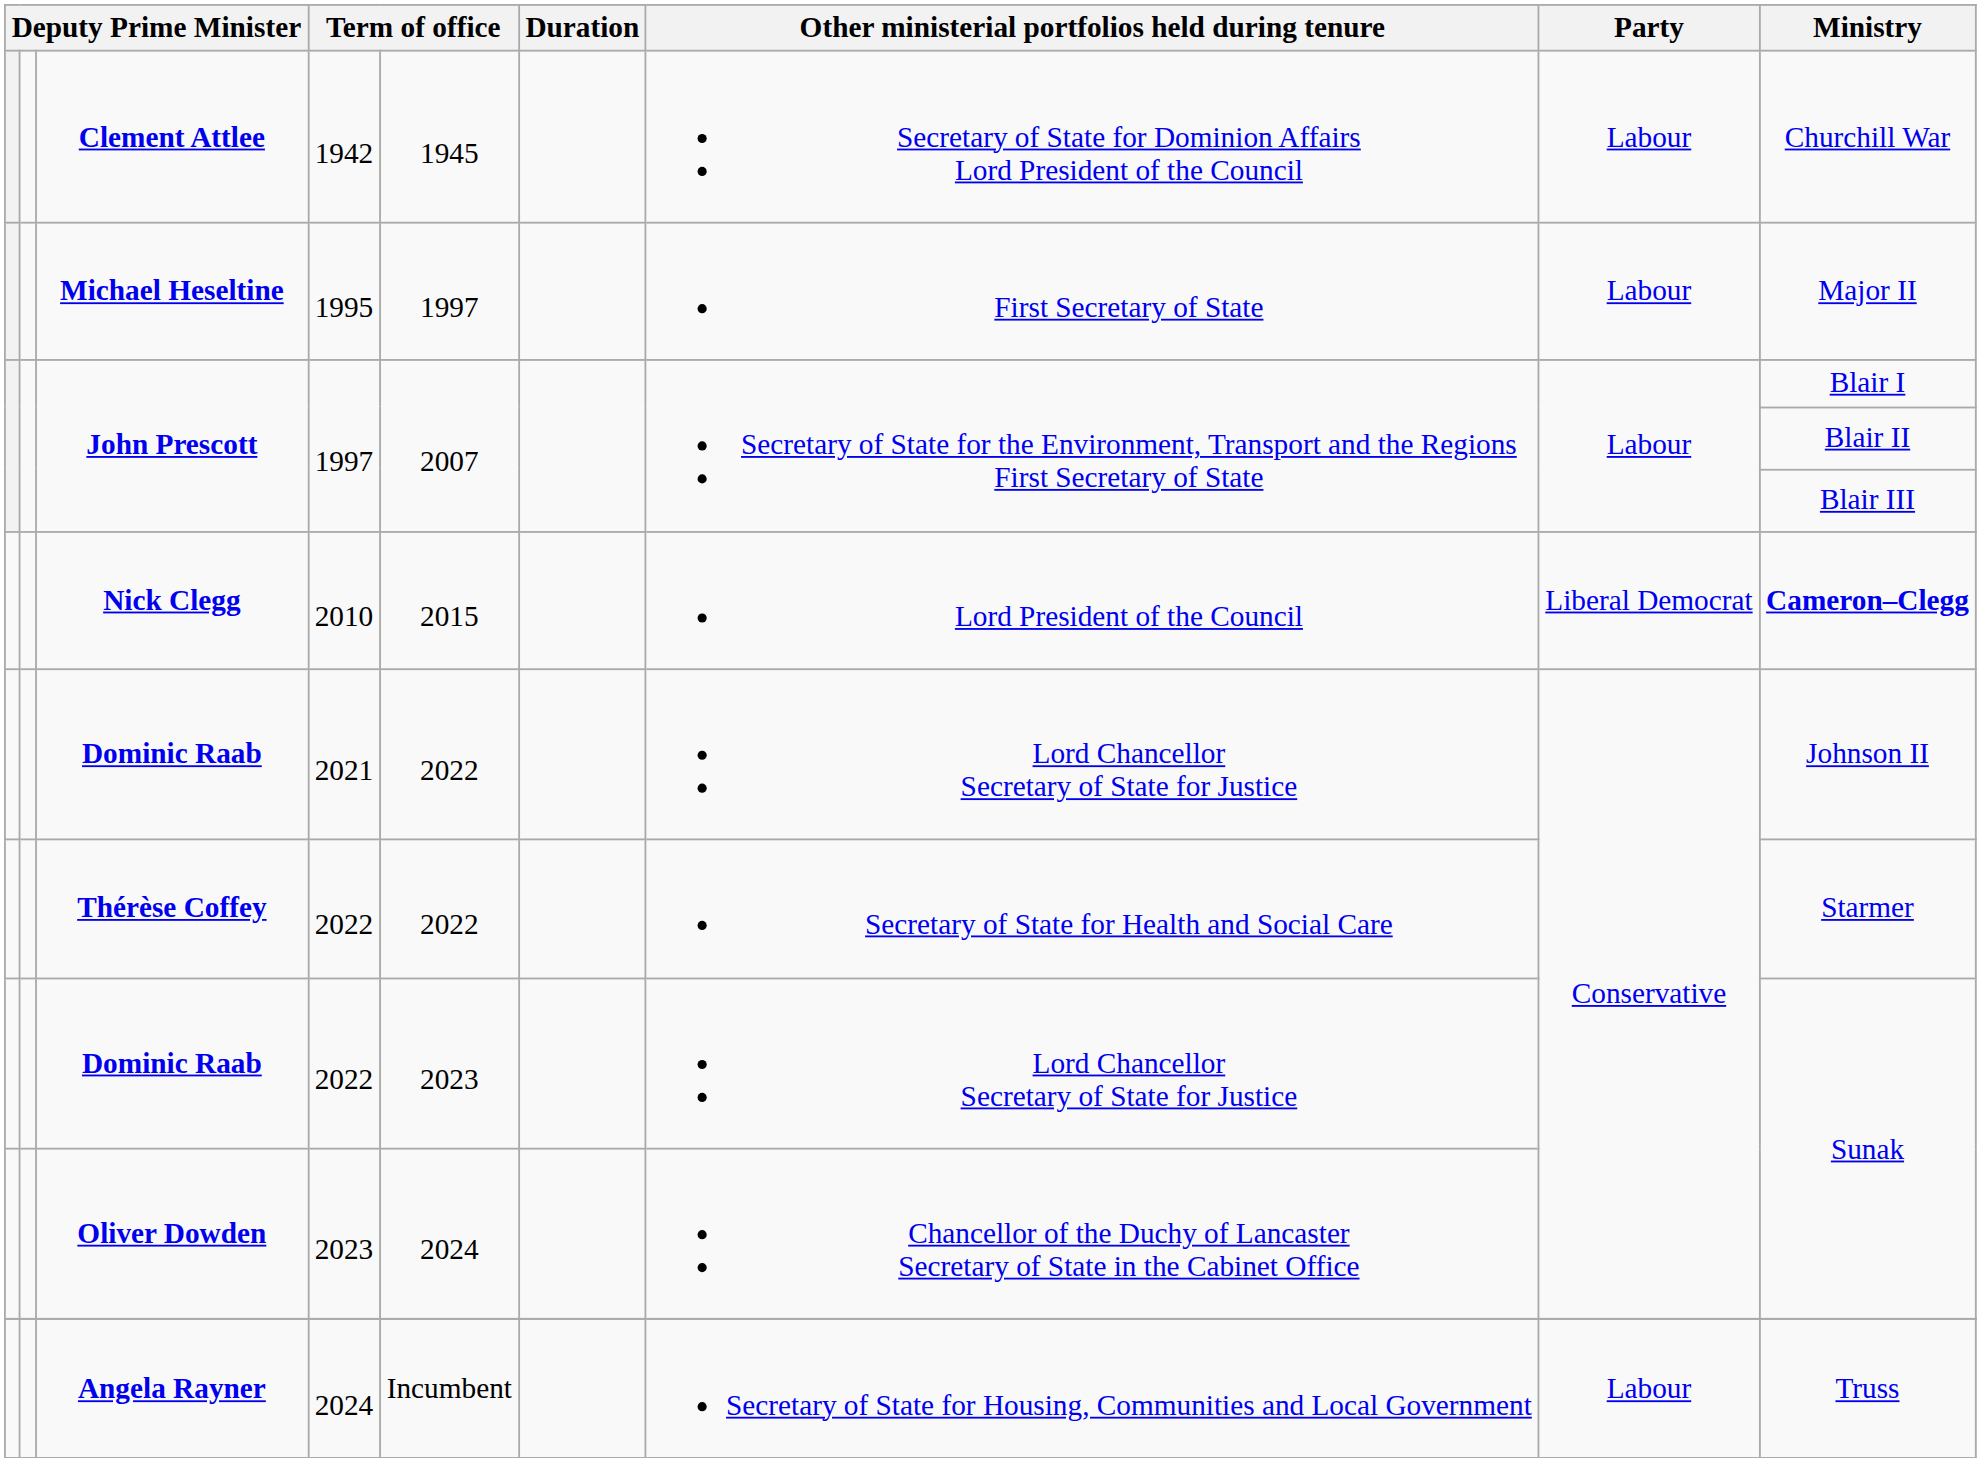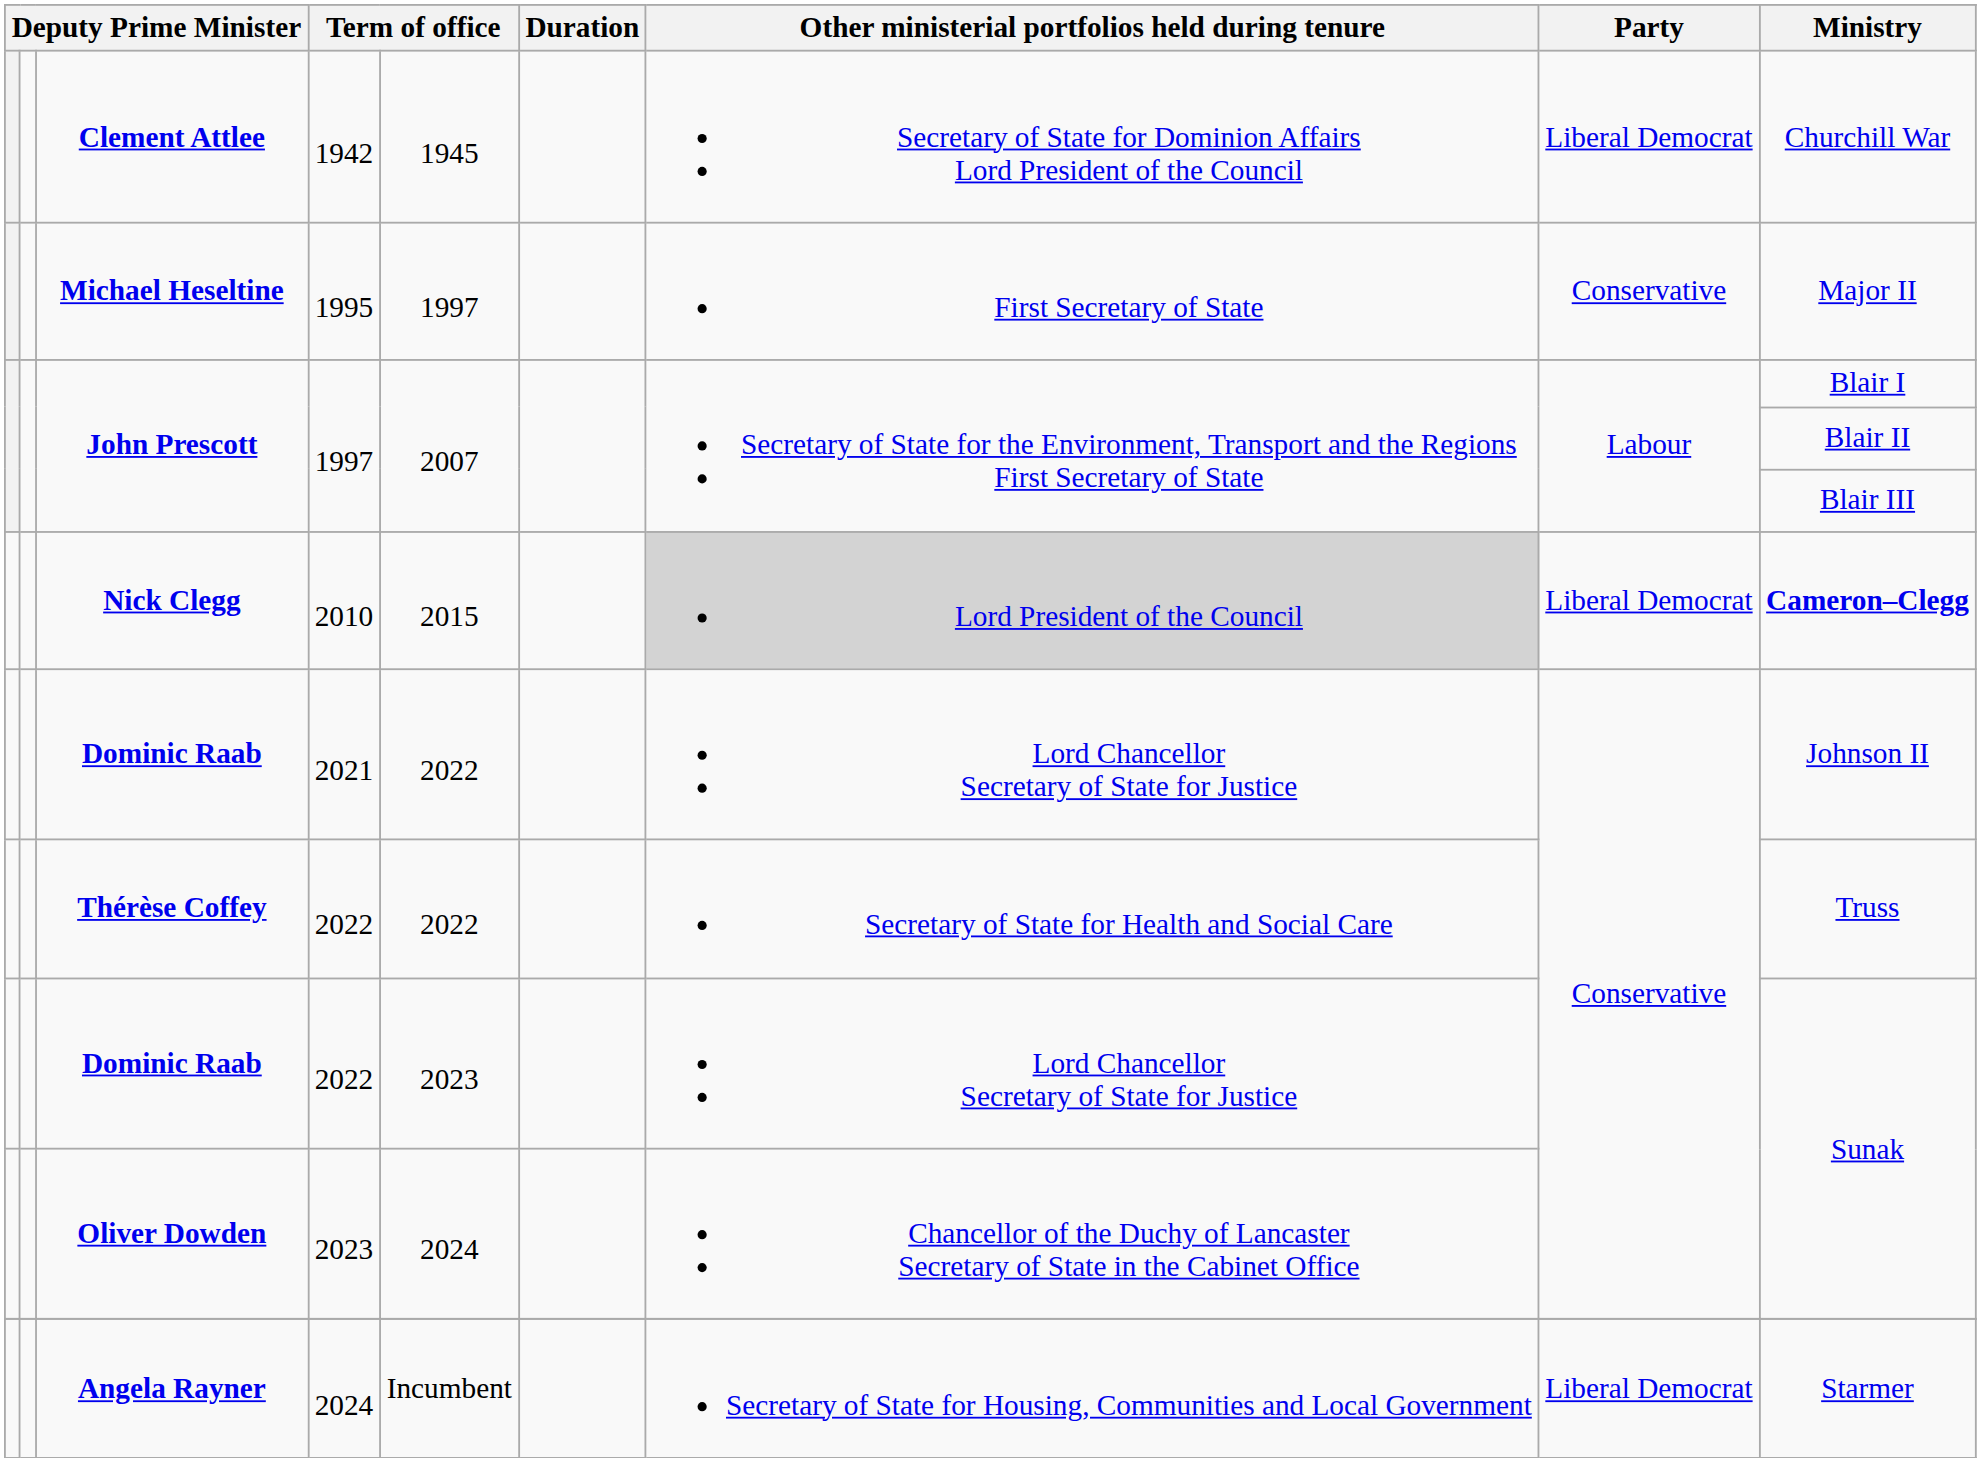(1649, 136) Labour -> (1649, 136) Liberal Democrat
(1649, 290) Labour -> (1649, 290) Conservative
(1092, 616) no background -> (1092, 616) lightgrey background
(1867, 908) Starmer -> (1867, 908) Truss
(1649, 1388) Labour -> (1649, 1388) Liberal Democrat
(1867, 1388) Truss -> (1867, 1388) Starmer
